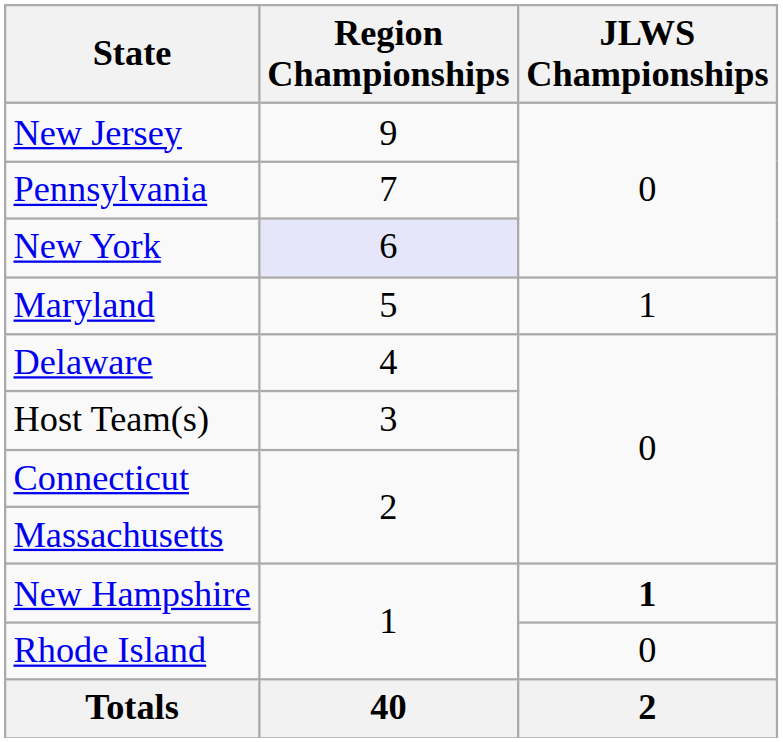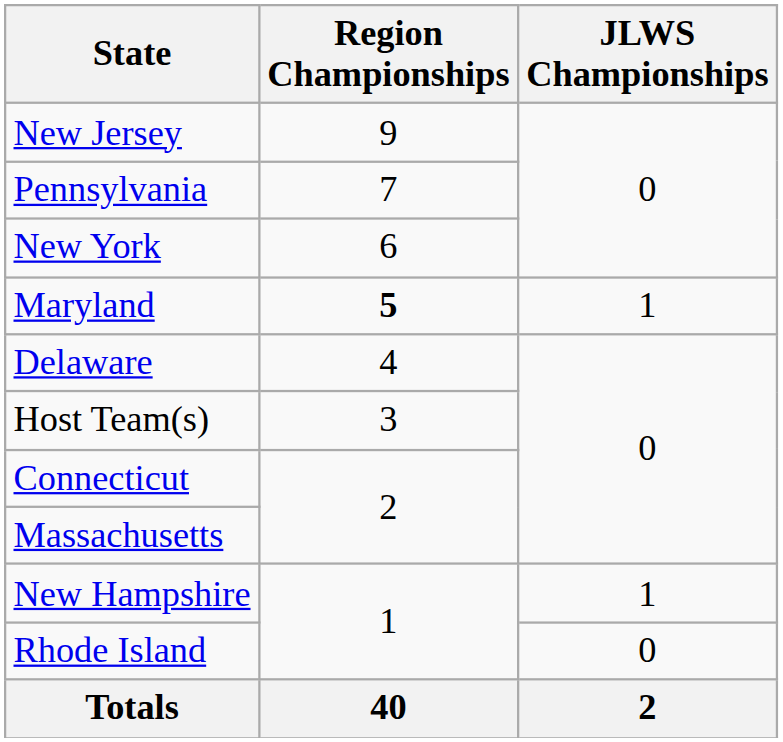(388, 246) lavender background -> (388, 246) no background
(388, 304) normal -> (388, 304) bold
(647, 592) bold -> (647, 592) normal
